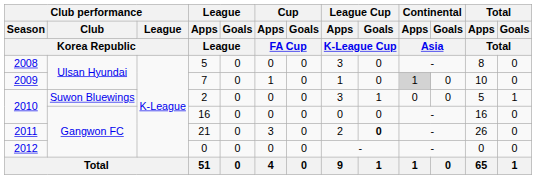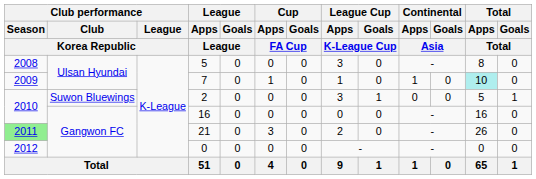(415, 81) lightgrey background -> (415, 81) no background
(481, 81) no background -> (481, 81) paleturquoise background
(26, 132) no background -> (26, 132) lightgreen background
(379, 132) bold -> (379, 132) normal
